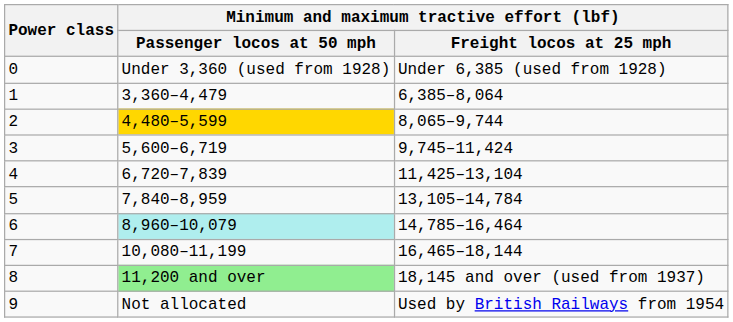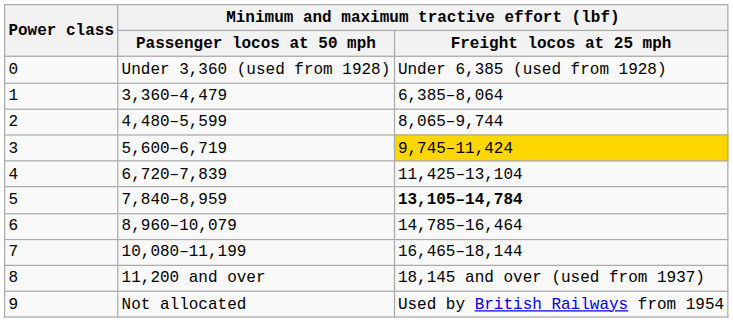(174, 122) gold background -> (174, 122) no background
(455, 148) no background -> (455, 148) gold background
(460, 200) normal -> (460, 200) bold
(179, 226) paleturquoise background -> (179, 226) no background
(194, 278) lightgreen background -> (194, 278) no background
